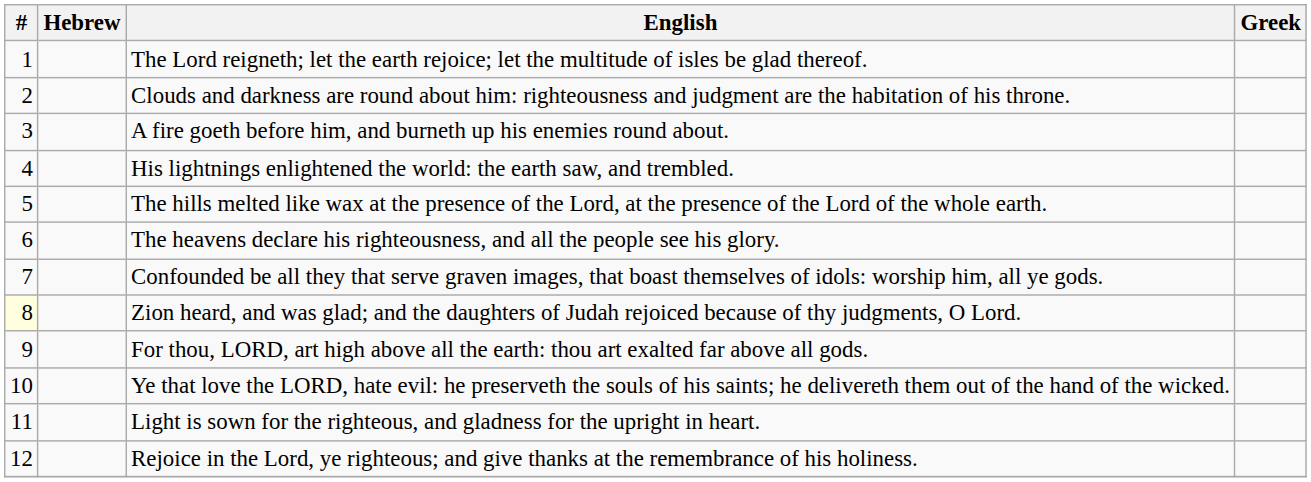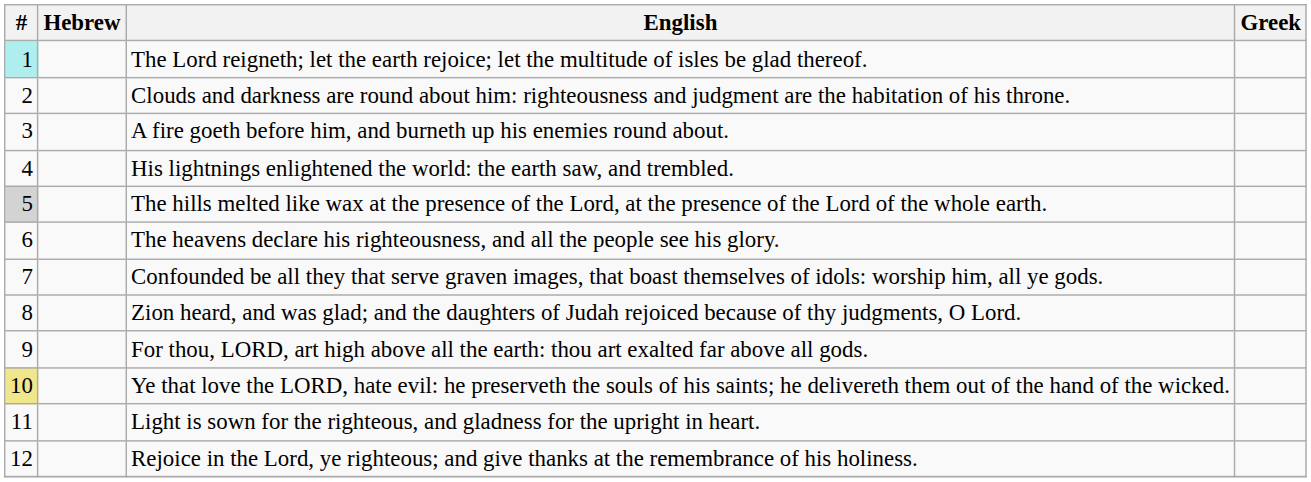(27, 58) no background -> (27, 58) paleturquoise background
(27, 204) no background -> (27, 204) lightgrey background
(27, 312) lightyellow background -> (27, 312) no background
(21, 385) no background -> (21, 385) khaki background
